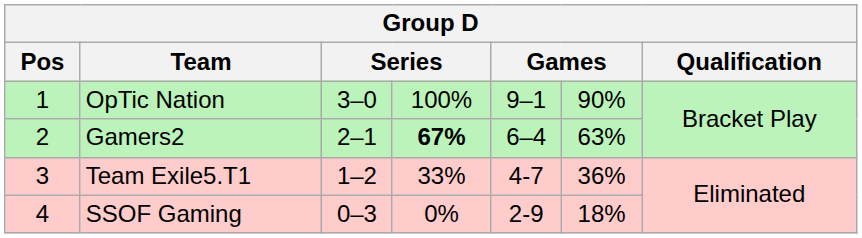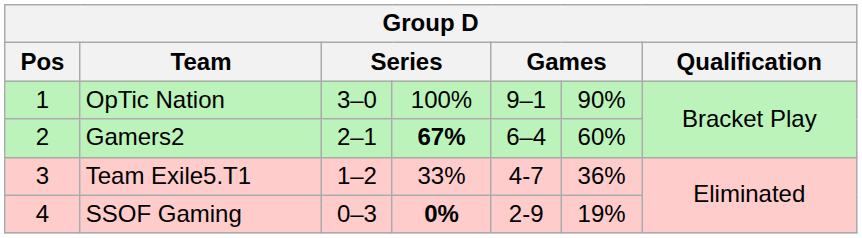(602, 137) 63% -> (602, 137) 60%
(442, 213) normal -> (442, 213) bold
(602, 213) 18% -> (602, 213) 19%
